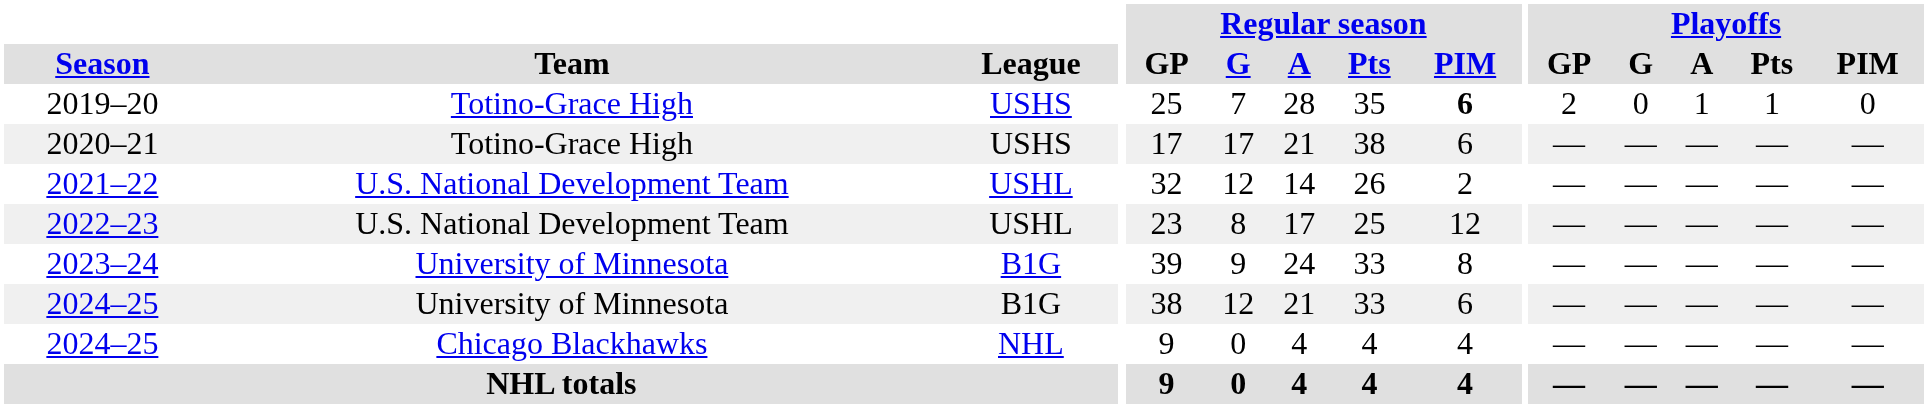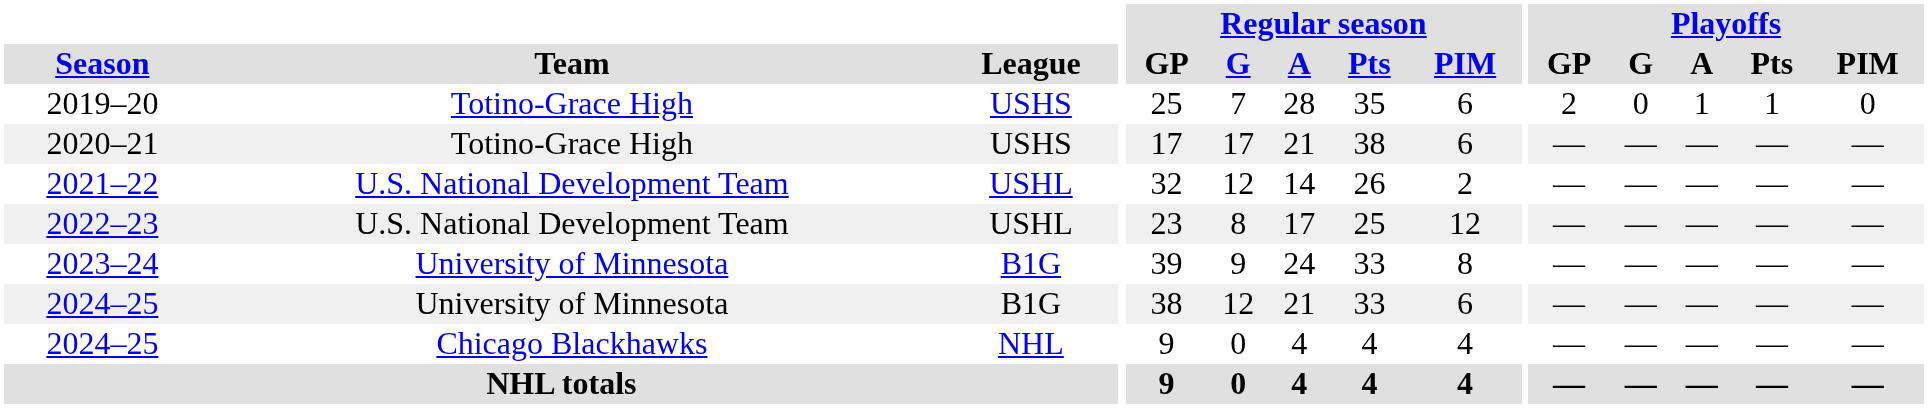(1465, 103) bold -> (1465, 103) normal
